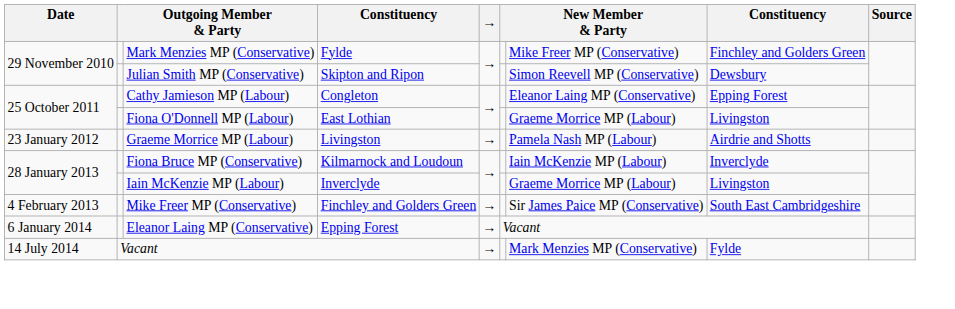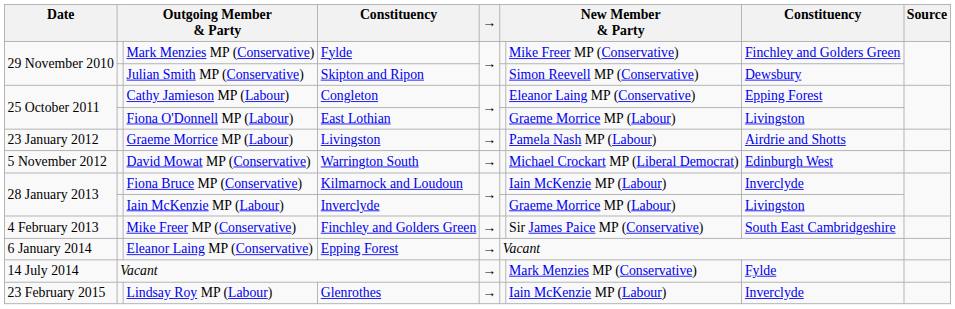+ row: (219, 161)
+ row: (199, 292)
